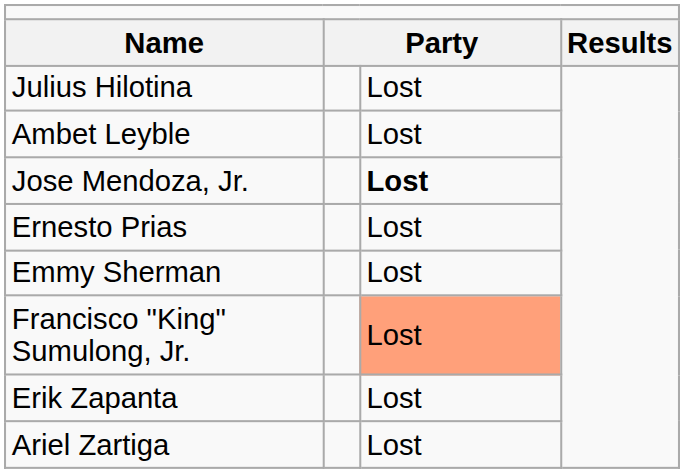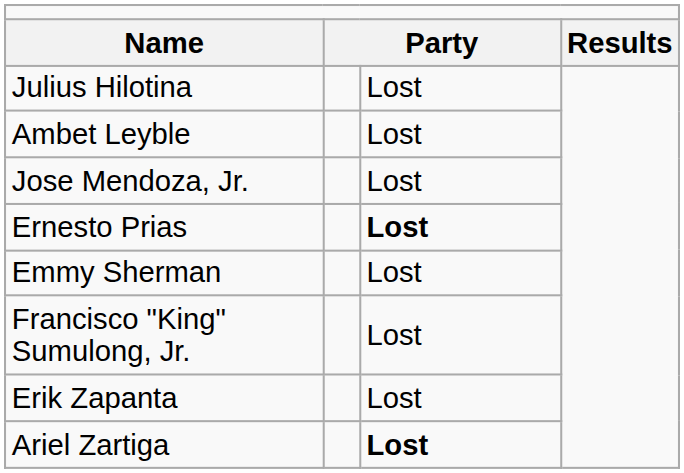(397, 181) bold -> (394, 181) normal
(394, 227) normal -> (397, 227) bold
(394, 336) lightsalmon background -> (394, 336) no background
(394, 444) normal -> (397, 444) bold
